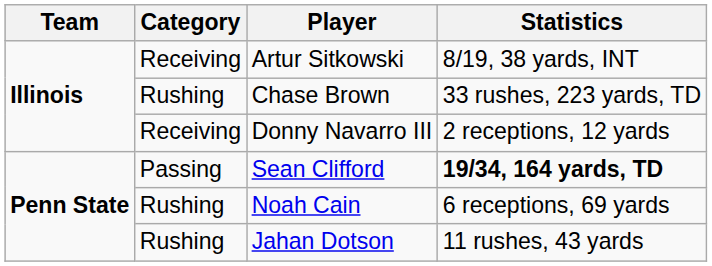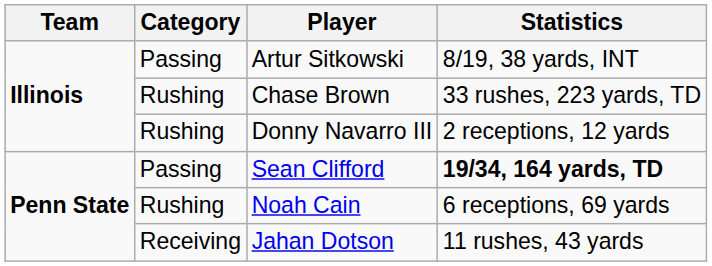(190, 59) Receiving -> (181, 59) Passing
(190, 132) Receiving -> (182, 132) Rushing
(182, 242) Rushing -> (190, 242) Receiving
